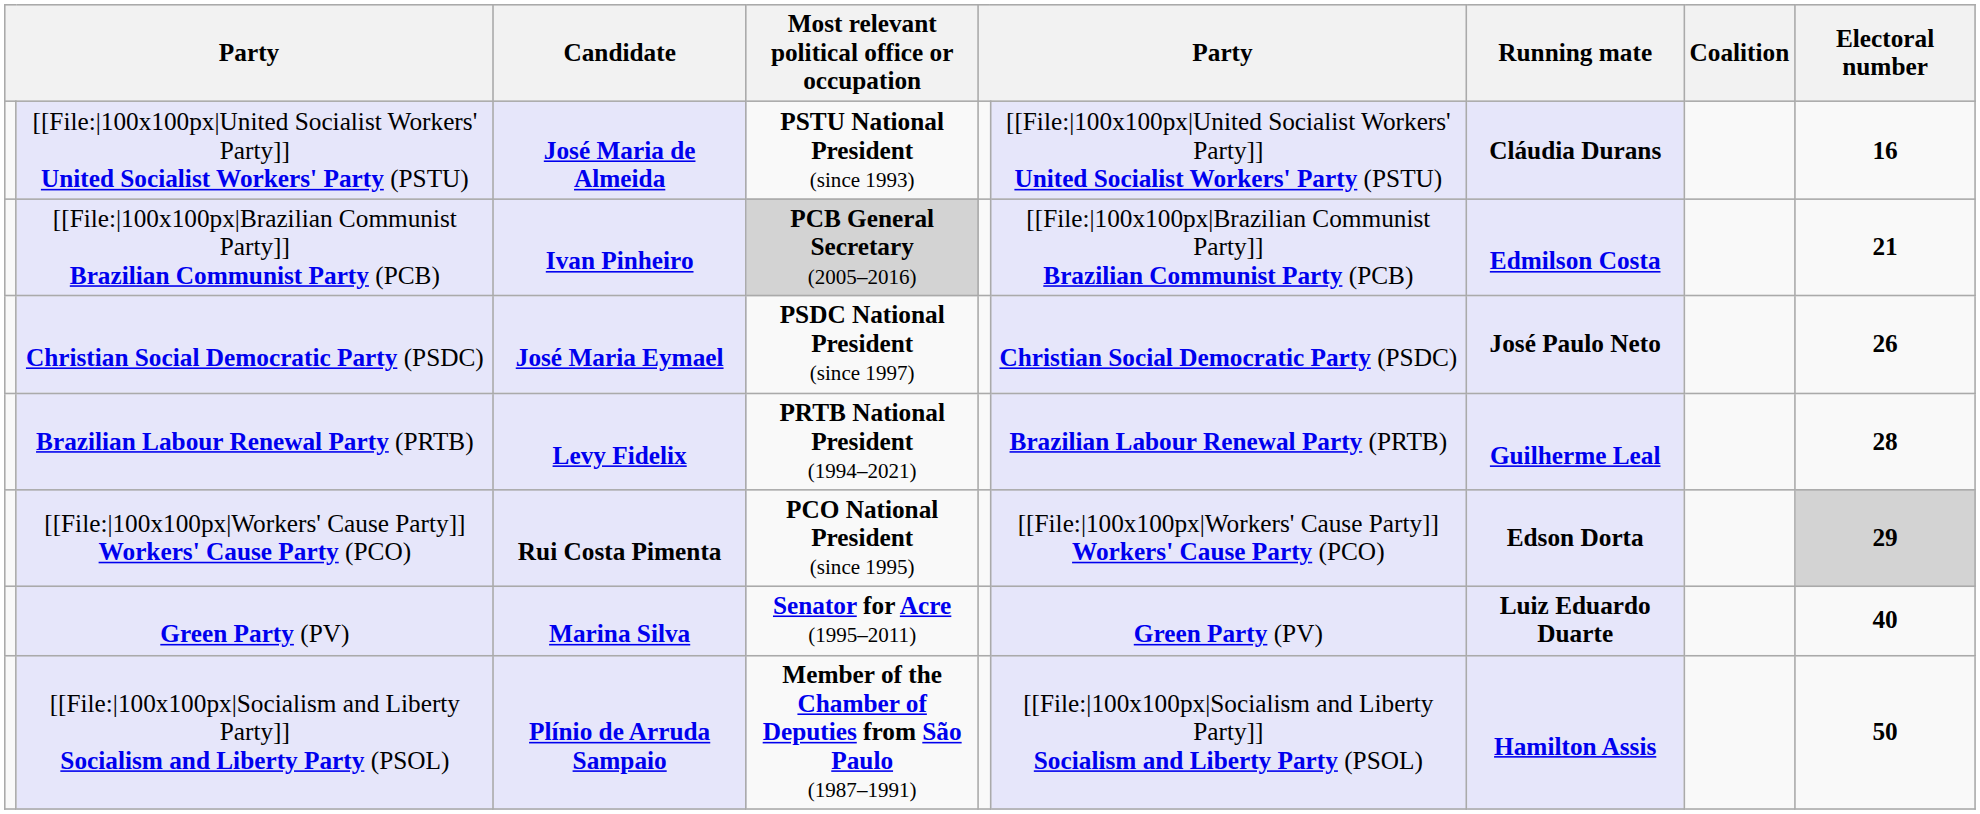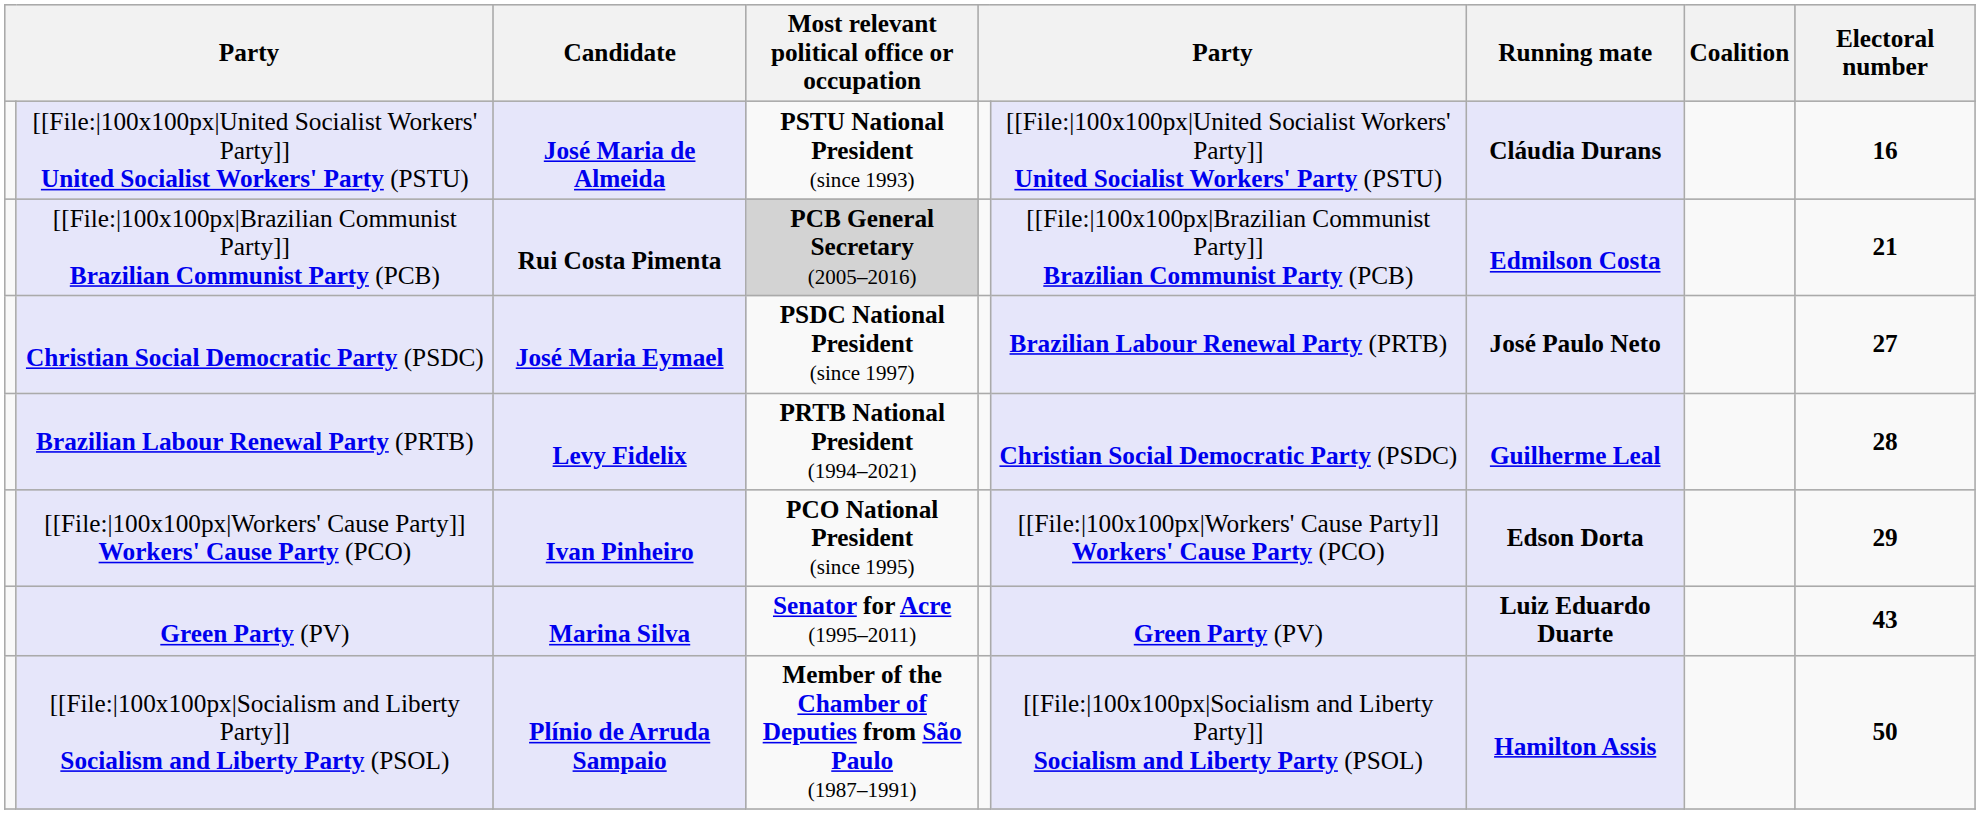(620, 261) Ivan Pinheiro -> (620, 261) Rui Costa Pimenta
(1228, 358) Christian Social Democratic Party (PSDC) -> (1228, 343) Brazilian Labour Renewal Party (PRTB)
(1885, 343) 26 -> (1885, 343) 27
(1228, 440) Brazilian Labour Renewal Party (PRTB) -> (1228, 455) Christian Social Democratic Party (PSDC)
(620, 552) Rui Costa Pimenta -> (620, 552) Ivan Pinheiro
(1885, 537) lightgrey background -> (1885, 537) no background
(1885, 620) 40 -> (1885, 620) 43
